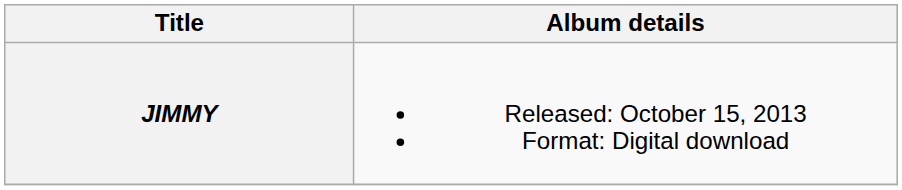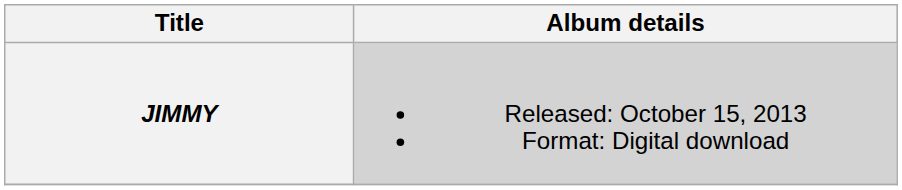(625, 127) no background -> (625, 127) lightgrey background
